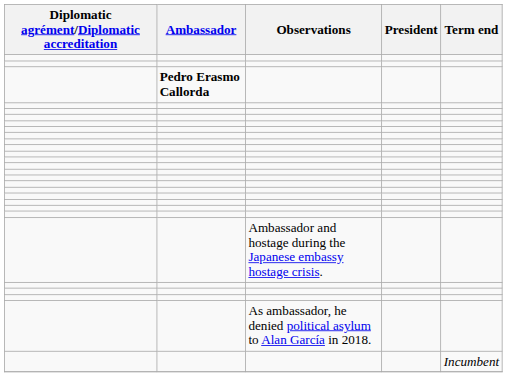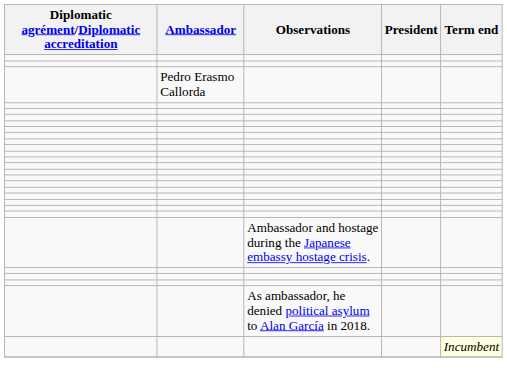(200, 84) bold -> (197, 84) normal
(471, 361) no background -> (471, 346) lightyellow background
